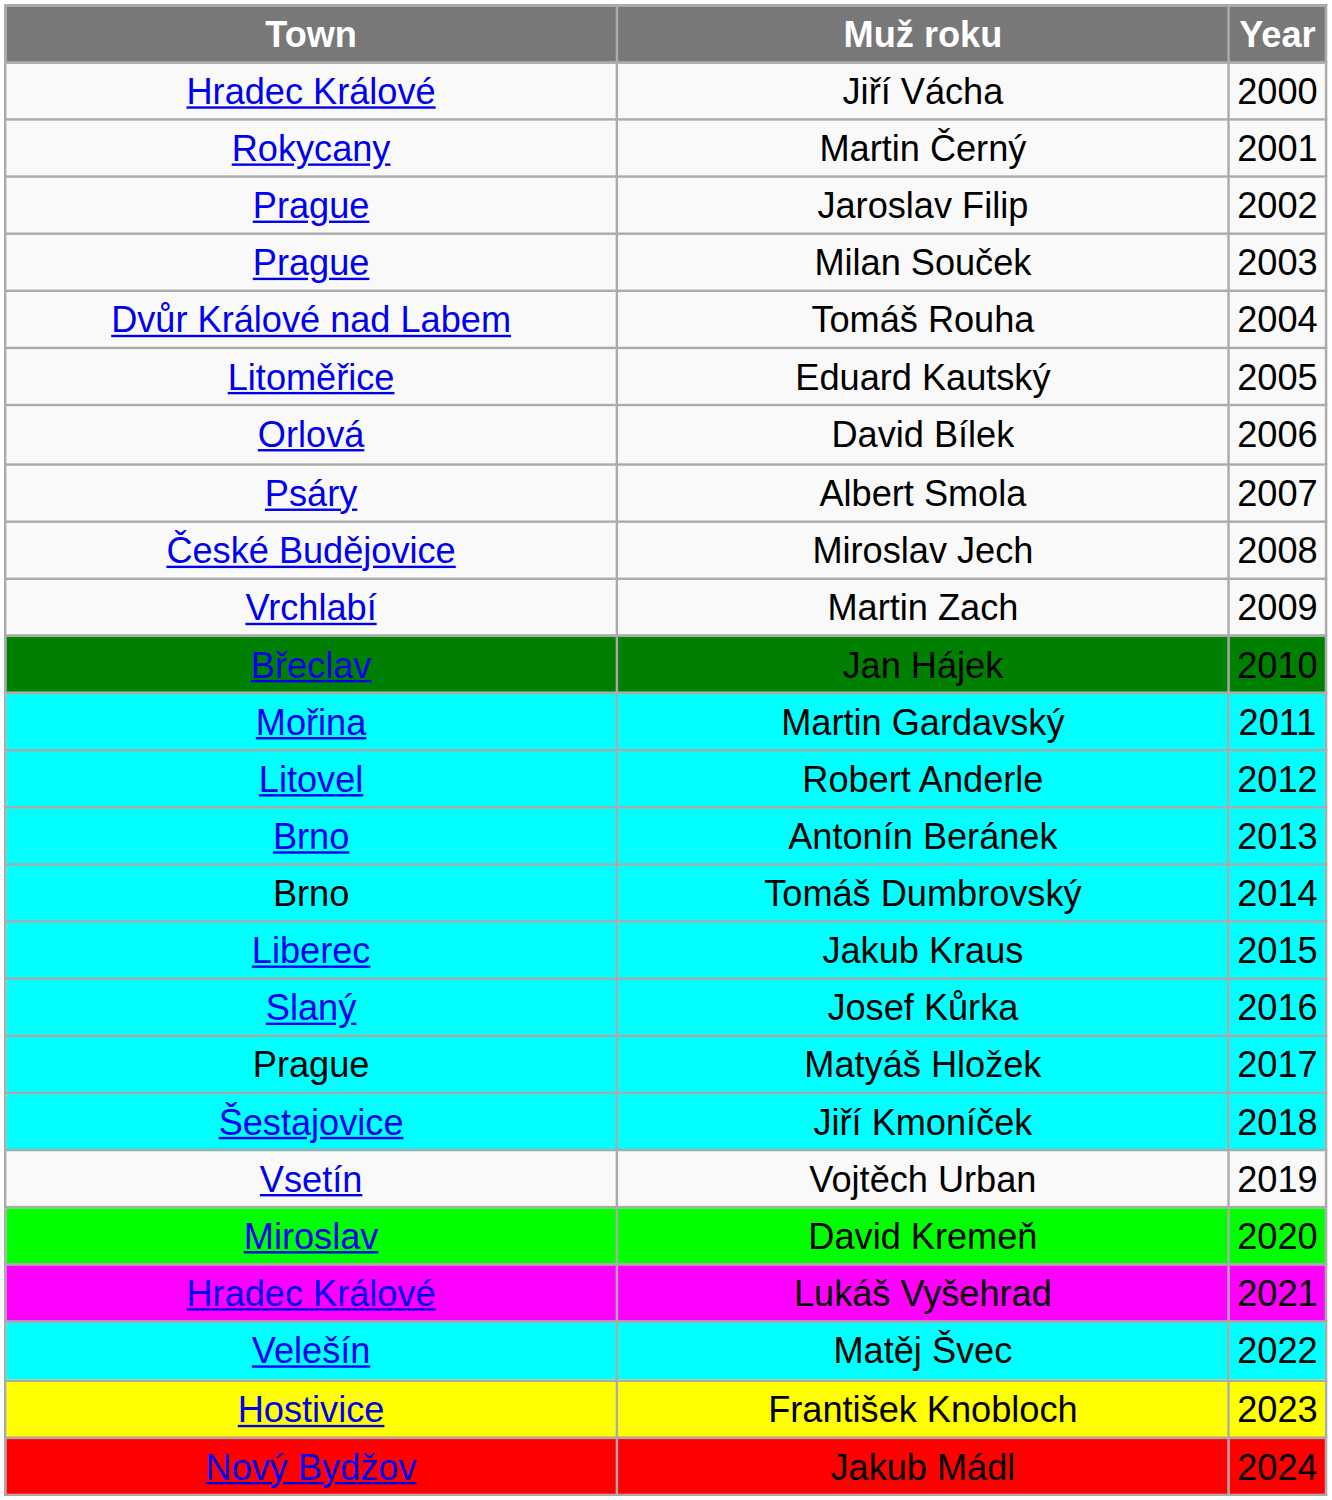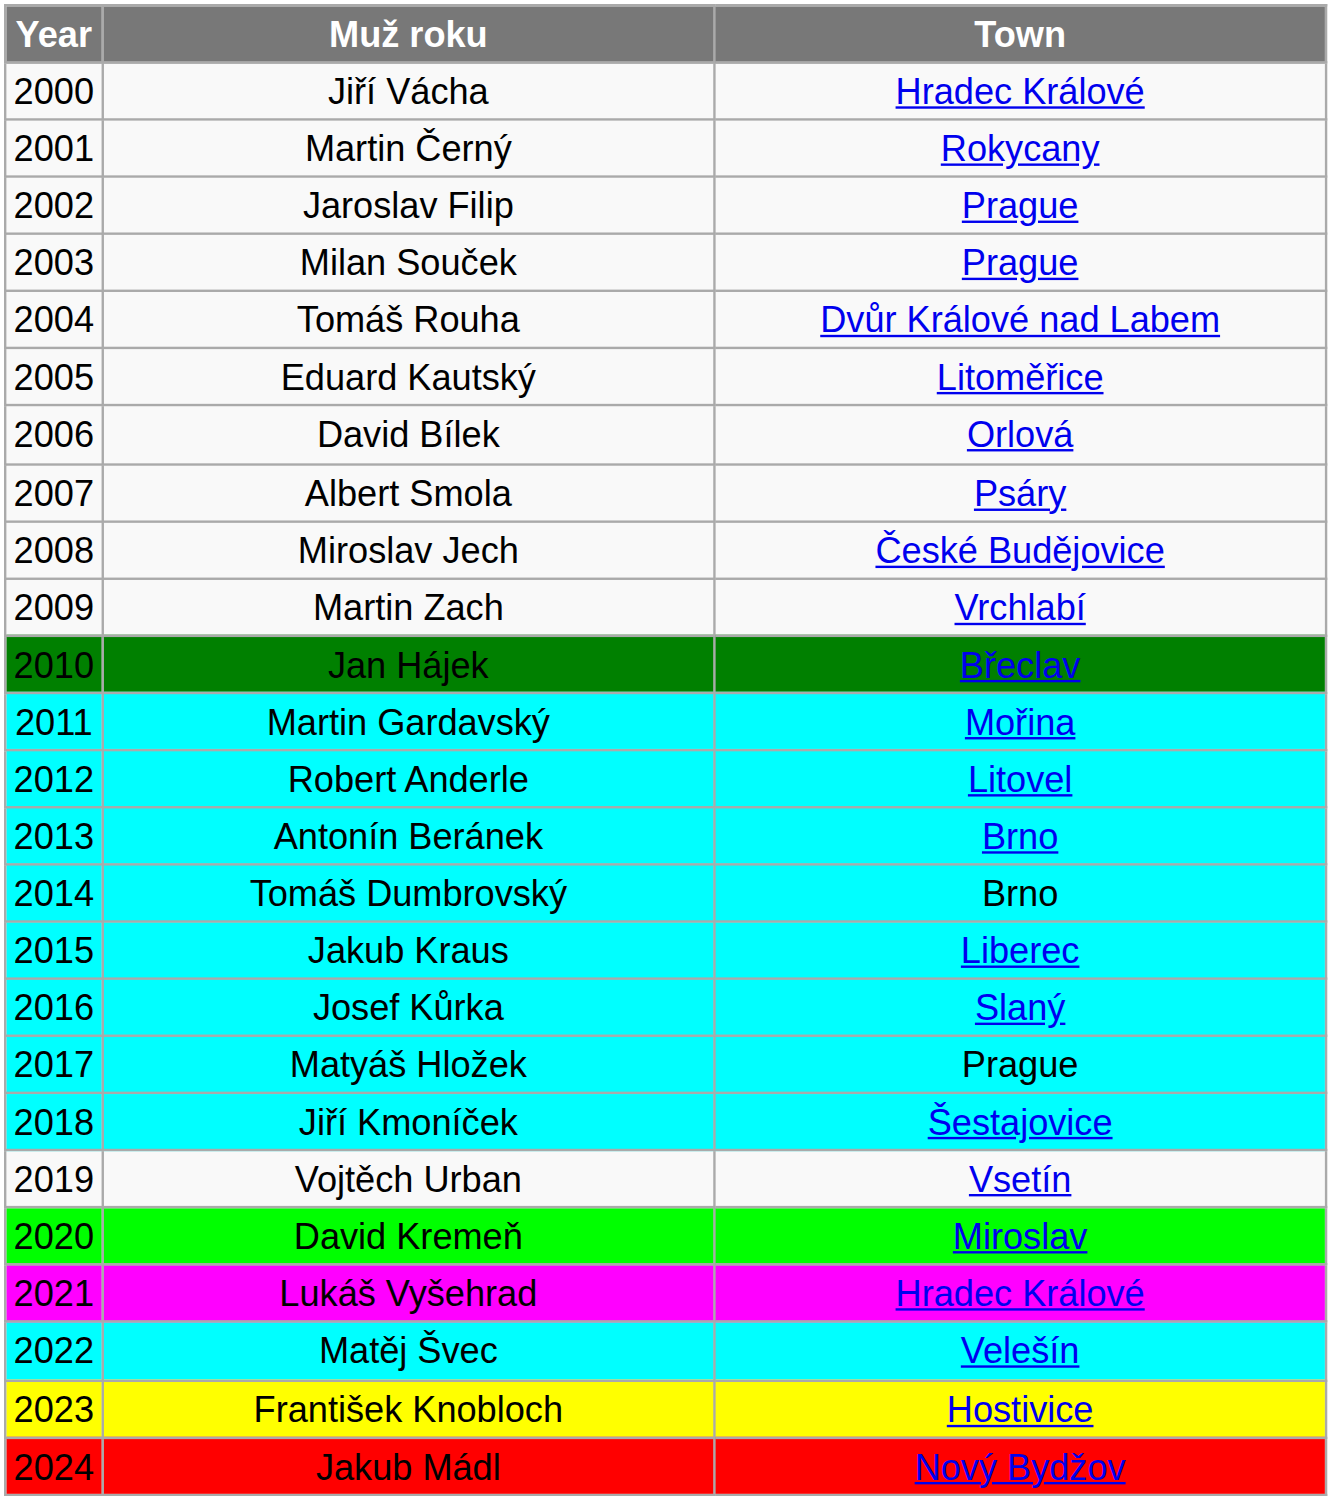columns swapped: (1277, 34) <-> (311, 34)
